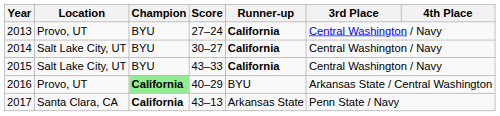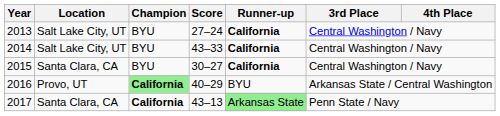(62, 31) Provo, UT -> (82, 31) Salt Lake City, UT
(207, 48) 30–27 -> (207, 48) 43–33
(82, 66) Salt Lake City, UT -> (77, 66) Santa Clara, CA
(207, 66) 43–33 -> (207, 66) 30–27
(266, 102) no background -> (266, 102) lightgreen background
